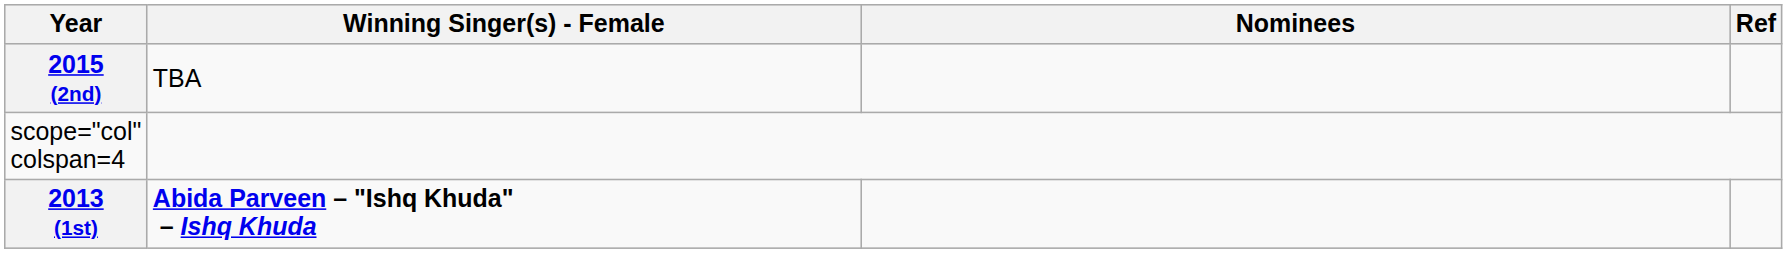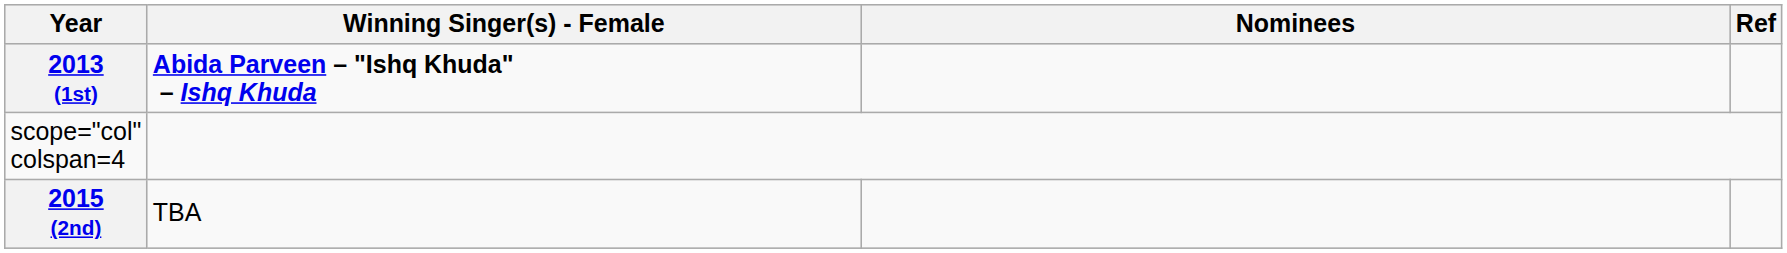rows swapped: (76, 213) <-> (76, 77)
